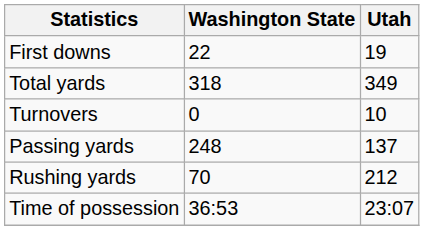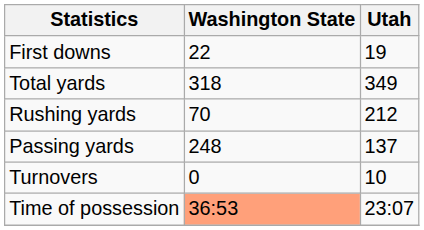rows swapped: (73, 177) <-> (53, 114)
(213, 209) no background -> (213, 209) lightsalmon background
